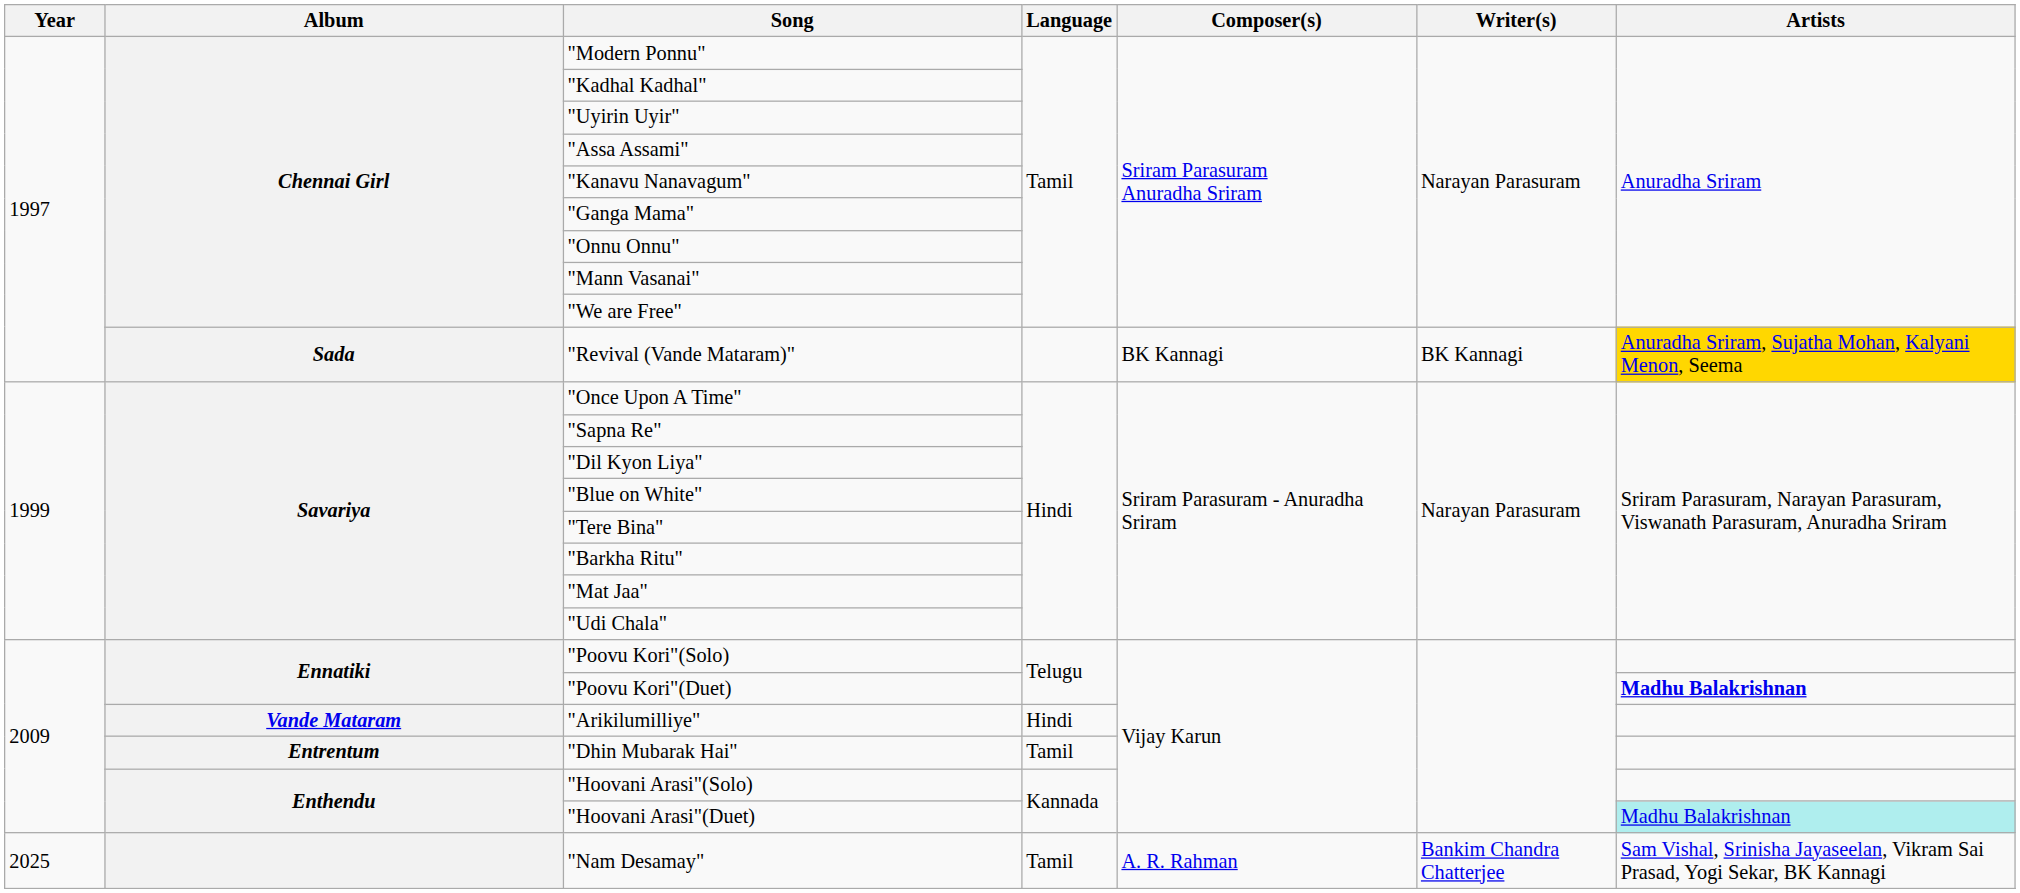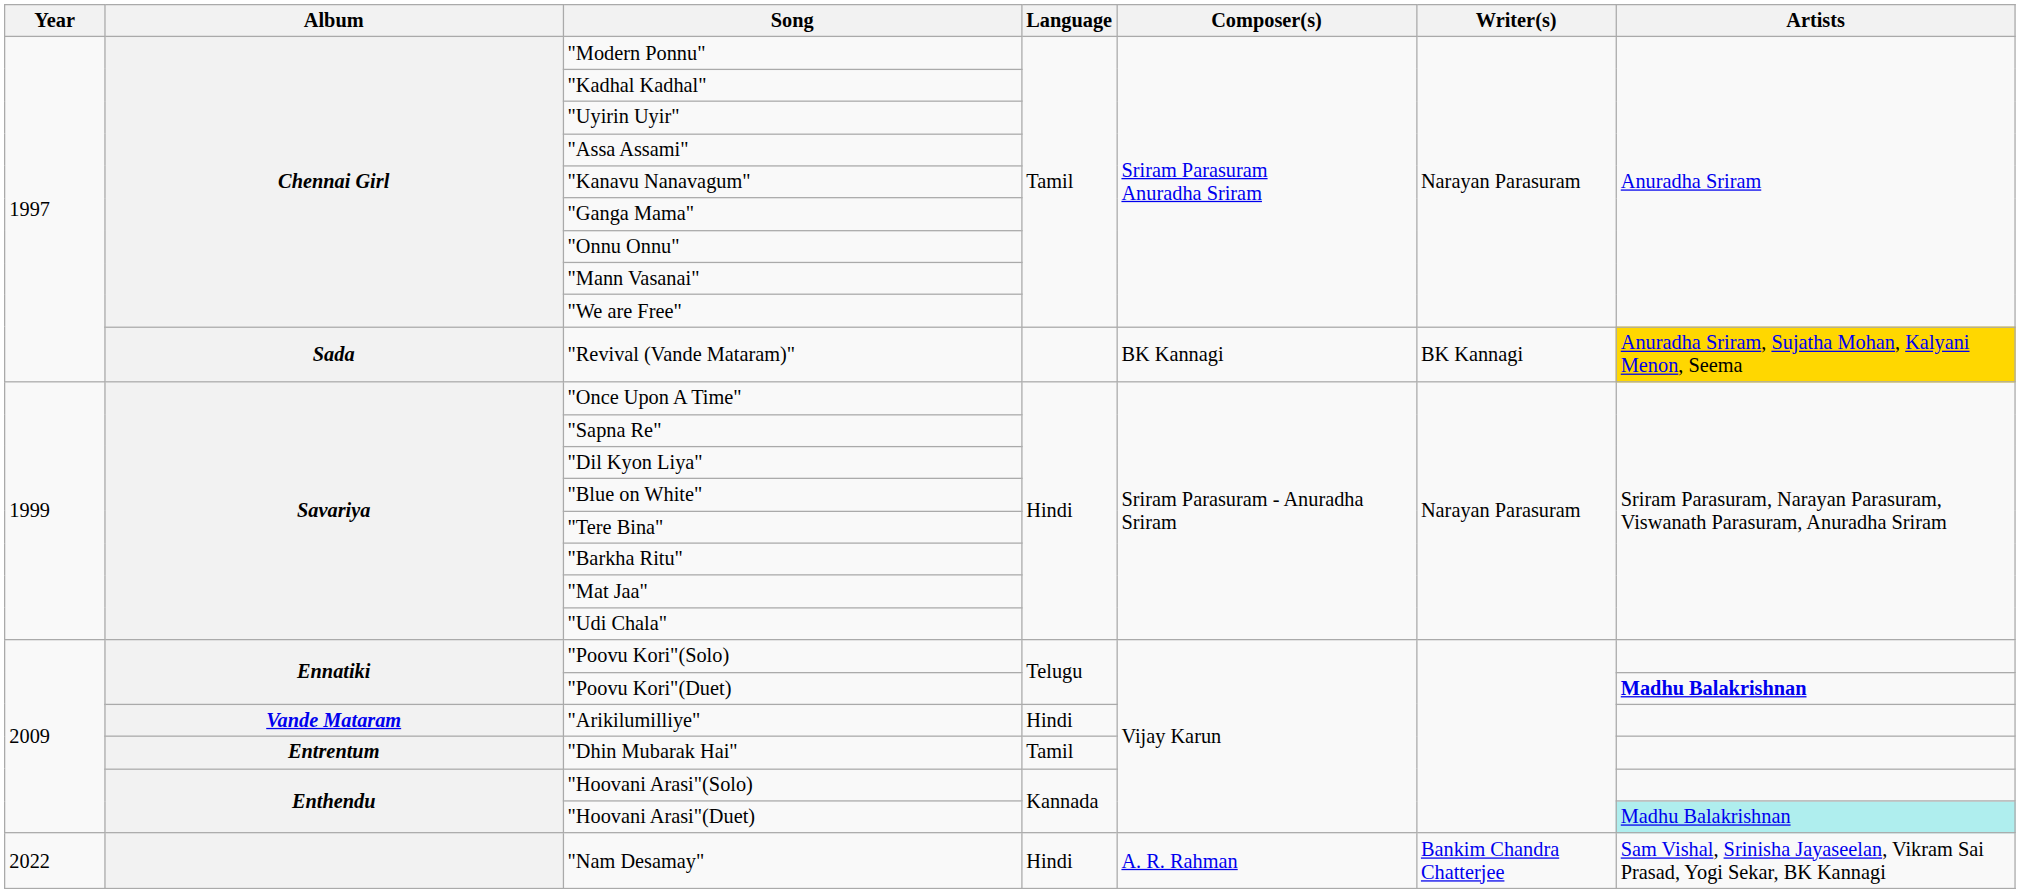(30, 860) 2025 -> (30, 860) 2022
(1050, 860) Tamil -> (1049, 860) Hindi
